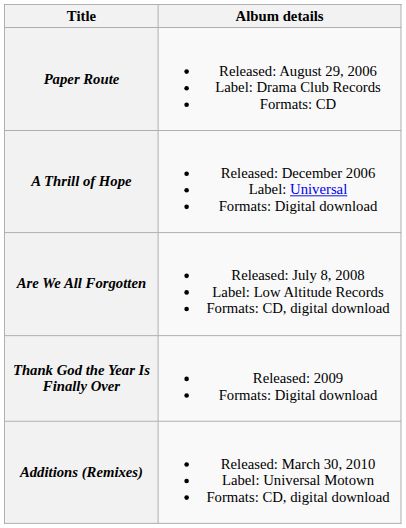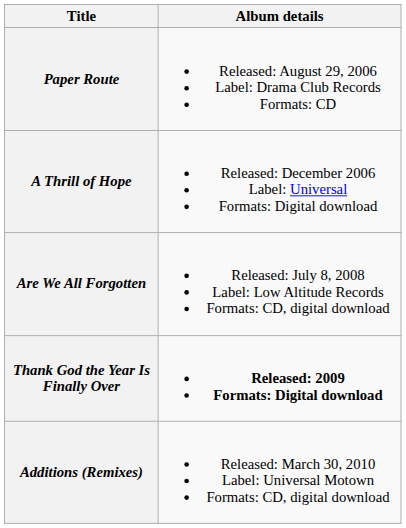(280, 386) normal -> (280, 386) bold
